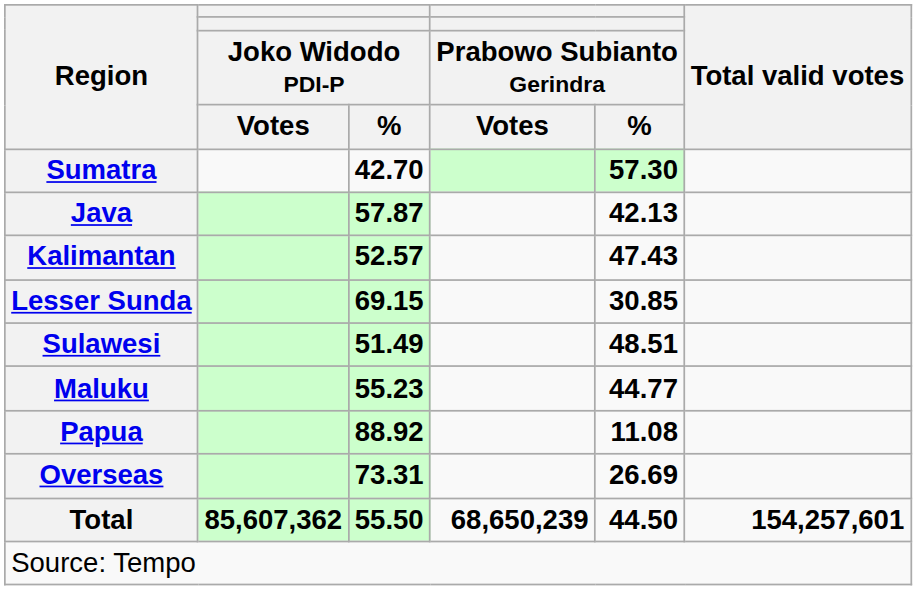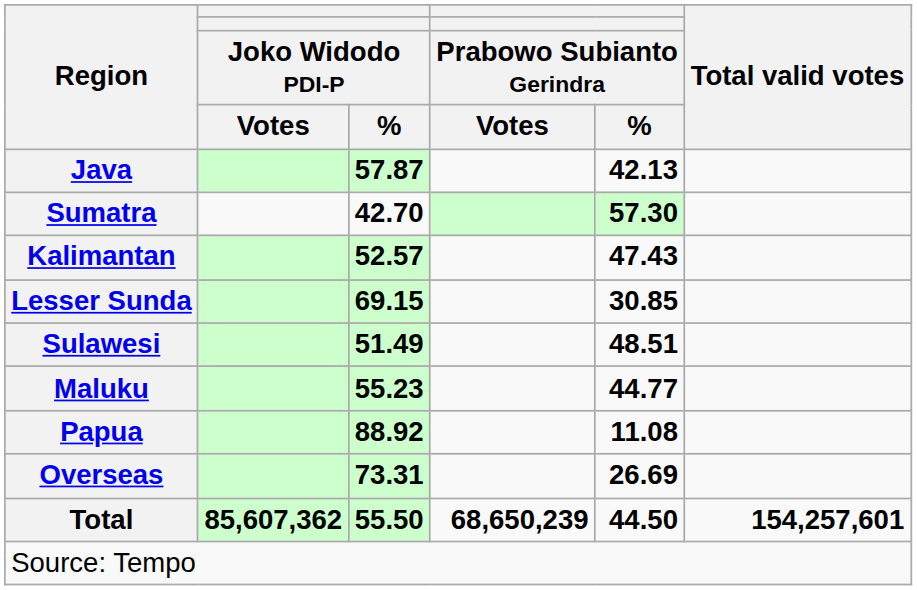rows swapped: (101, 169) <-> (101, 213)
